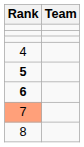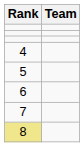(23, 72) bold -> (23, 72) normal
(23, 92) bold -> (23, 92) normal
(23, 112) lightsalmon background -> (23, 112) no background
(23, 132) no background -> (23, 132) khaki background
